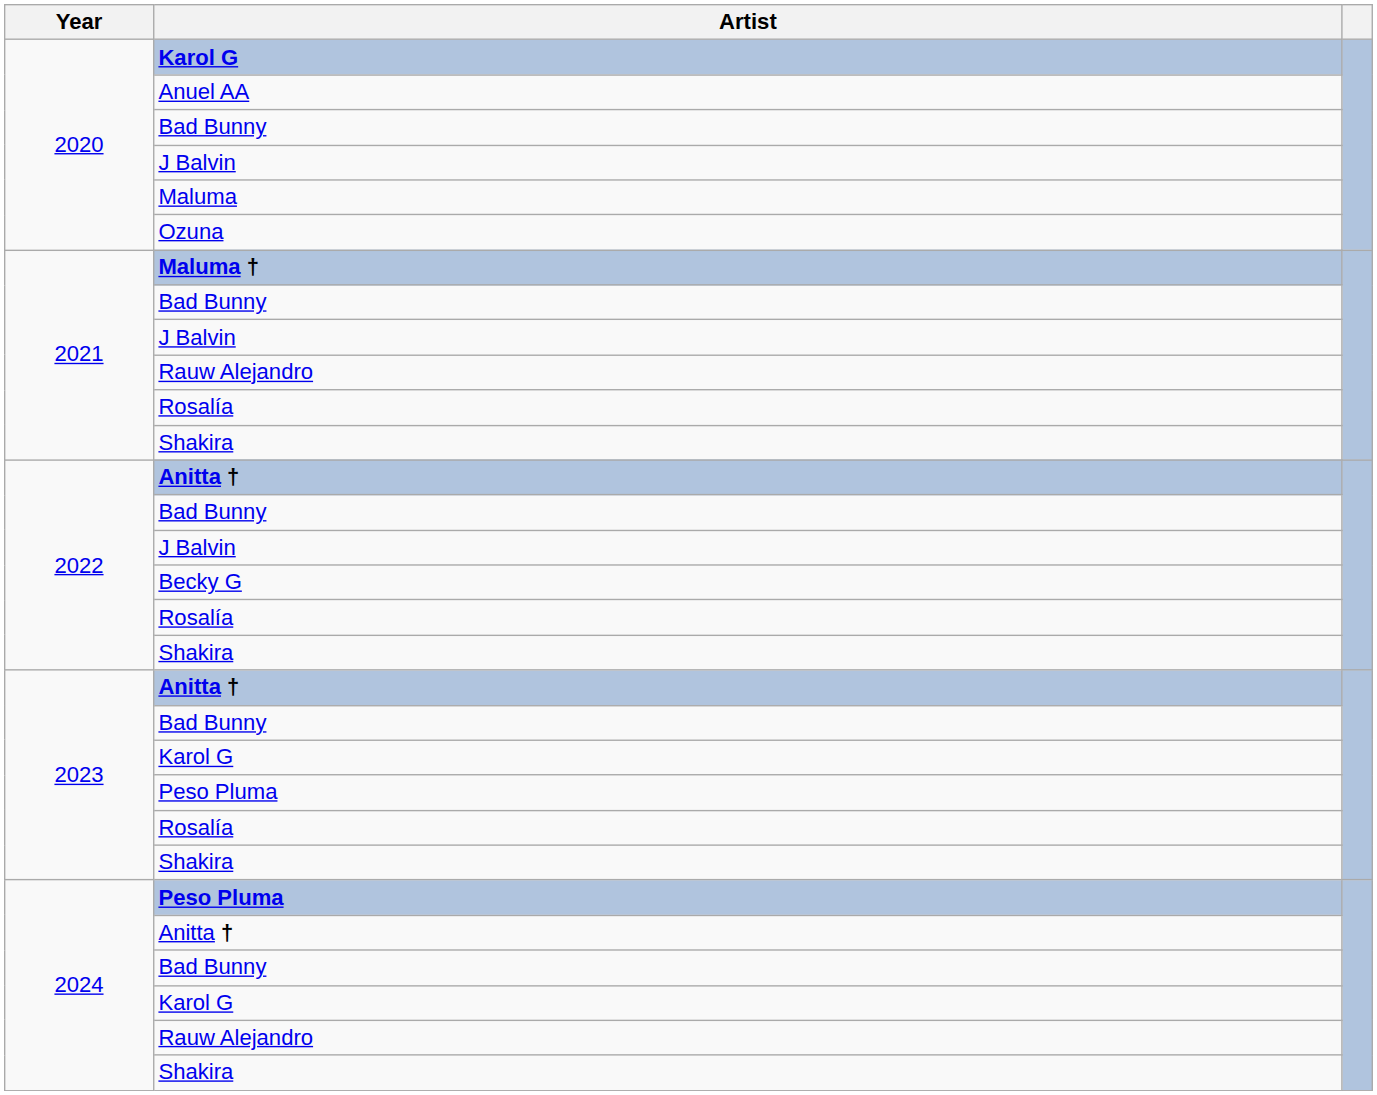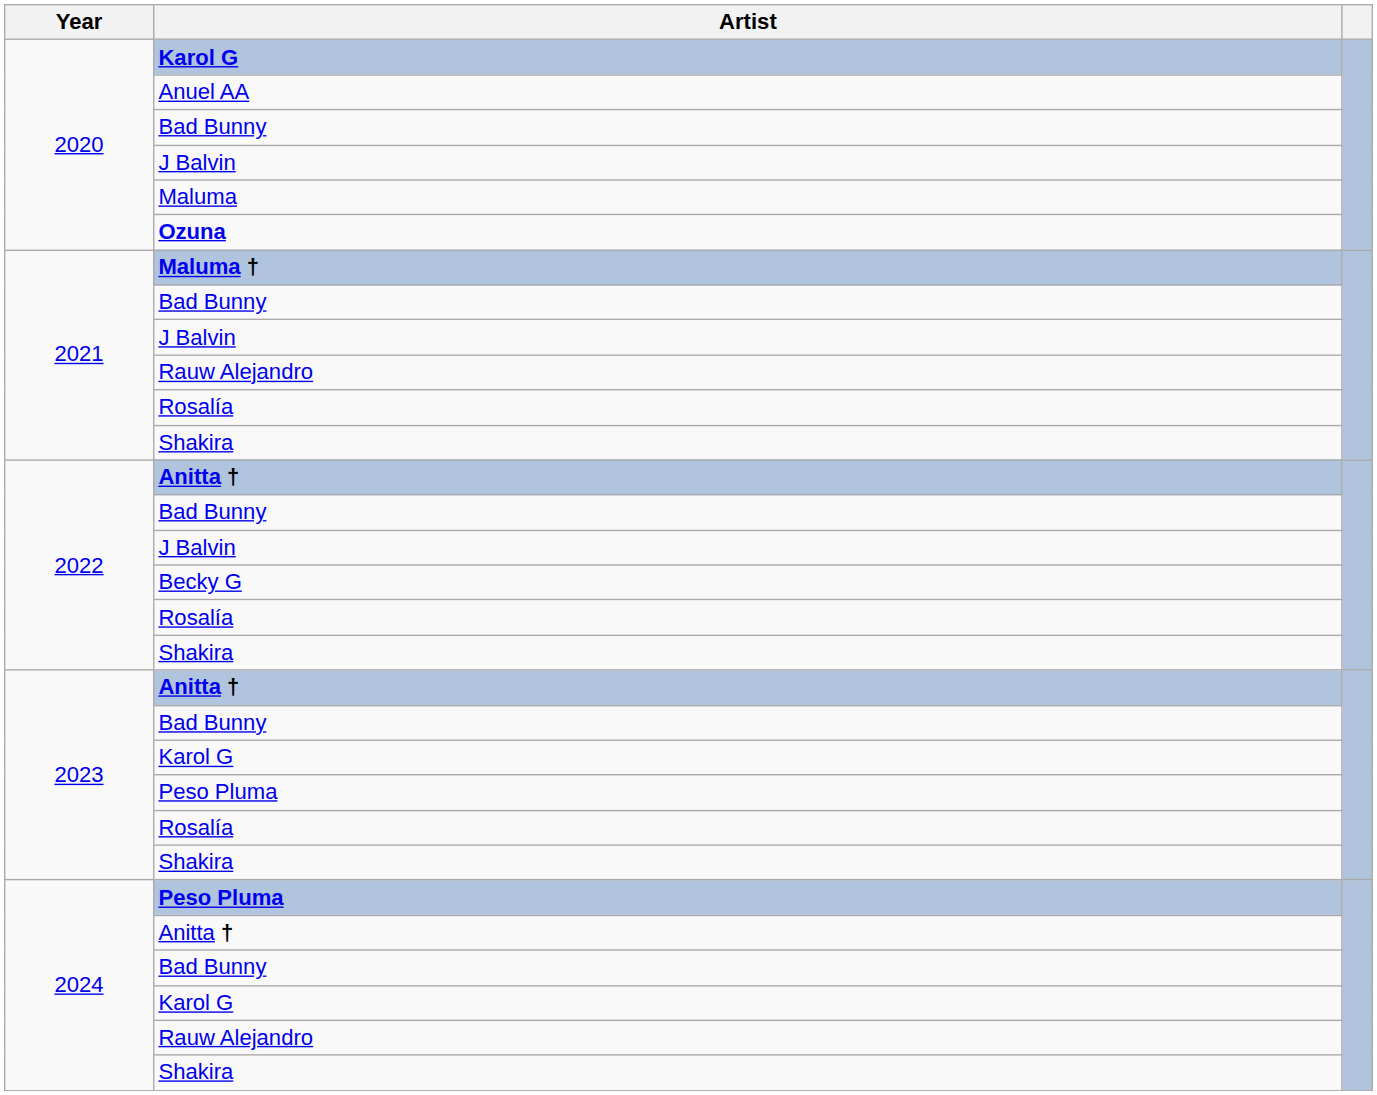(191, 232) normal -> (192, 232) bold
